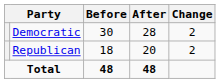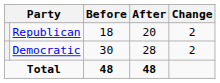rows swapped: (47, 32) <-> (47, 51)
